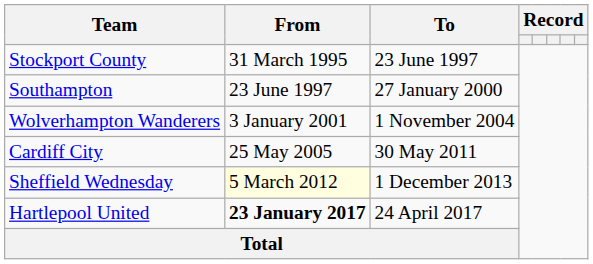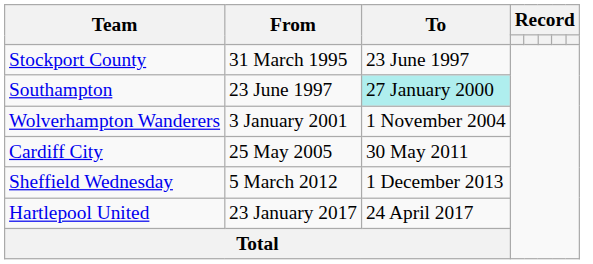(439, 90) no background -> (430, 90) paleturquoise background
(283, 182) lightyellow background -> (283, 182) no background
(297, 212) bold -> (293, 212) normal
